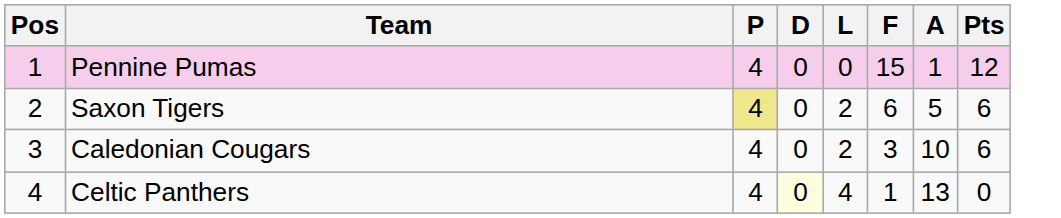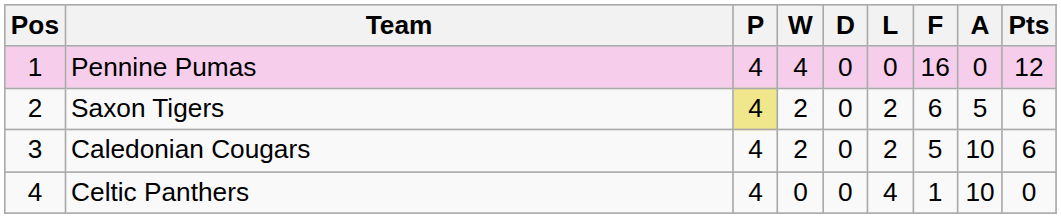+ column: (800, 25)
(890, 66) 15 -> (935, 66) 16
(935, 66) 1 -> (980, 66) 0
(890, 150) 3 -> (935, 150) 5
(800, 191) lightyellow background -> (845, 191) no background
(935, 191) 13 -> (980, 191) 10
